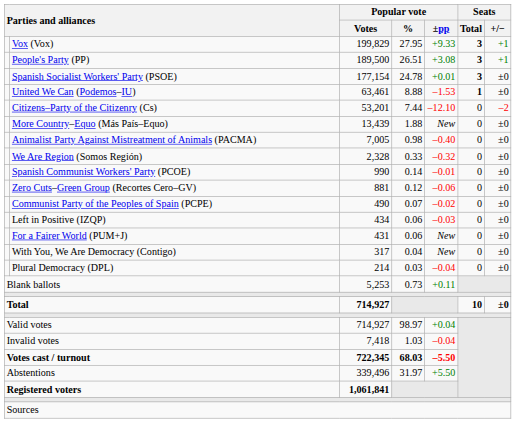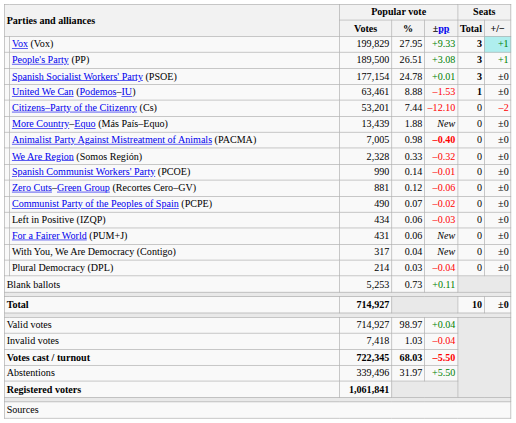(503, 44) no background -> (503, 44) paleturquoise background
(444, 140) normal -> (444, 140) bold
